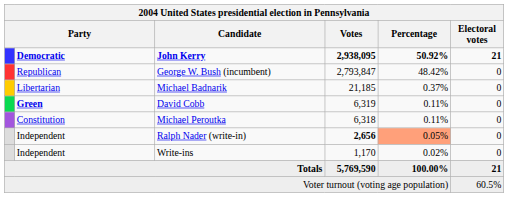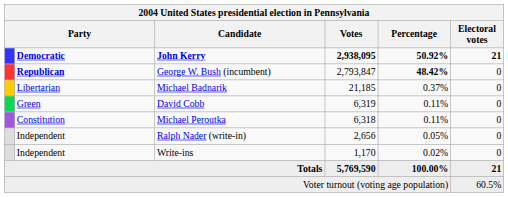(39, 72) normal -> (41, 72) bold
(433, 72) normal -> (432, 72) bold
(30, 104) bold -> (29, 104) normal
(365, 136) bold -> (365, 136) normal
(436, 136) lightsalmon background -> (436, 136) no background
